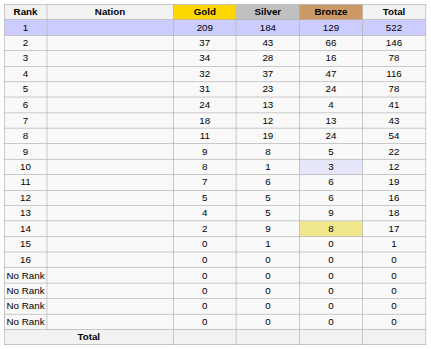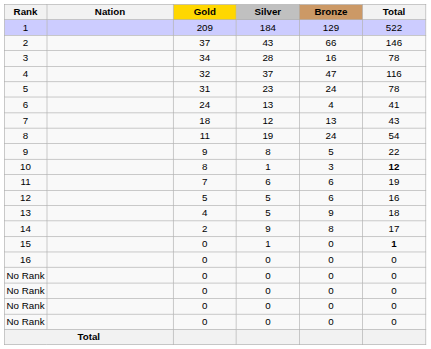(331, 167) lavender background -> (331, 167) no background
(394, 167) normal -> (394, 167) bold
(331, 228) khaki background -> (331, 228) no background
(394, 244) normal -> (394, 244) bold
